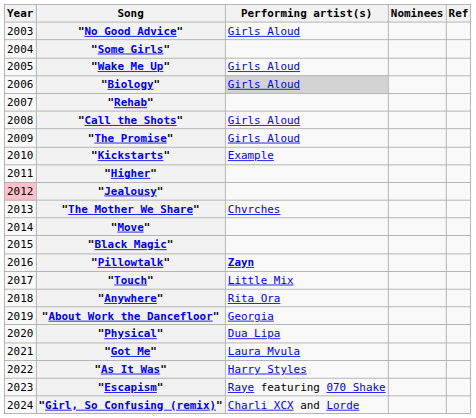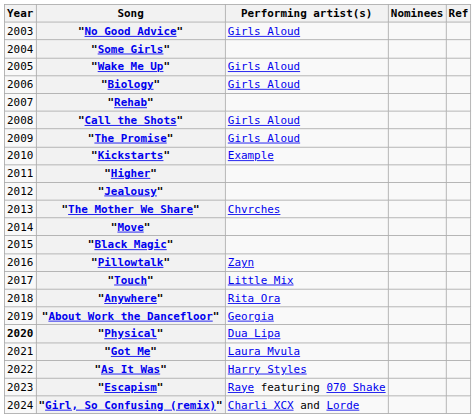(264, 85) lightgrey background -> (264, 85) no background
(20, 191) pink background -> (20, 191) no background
(241, 262) bold -> (241, 262) normal
(20, 334) normal -> (20, 334) bold
